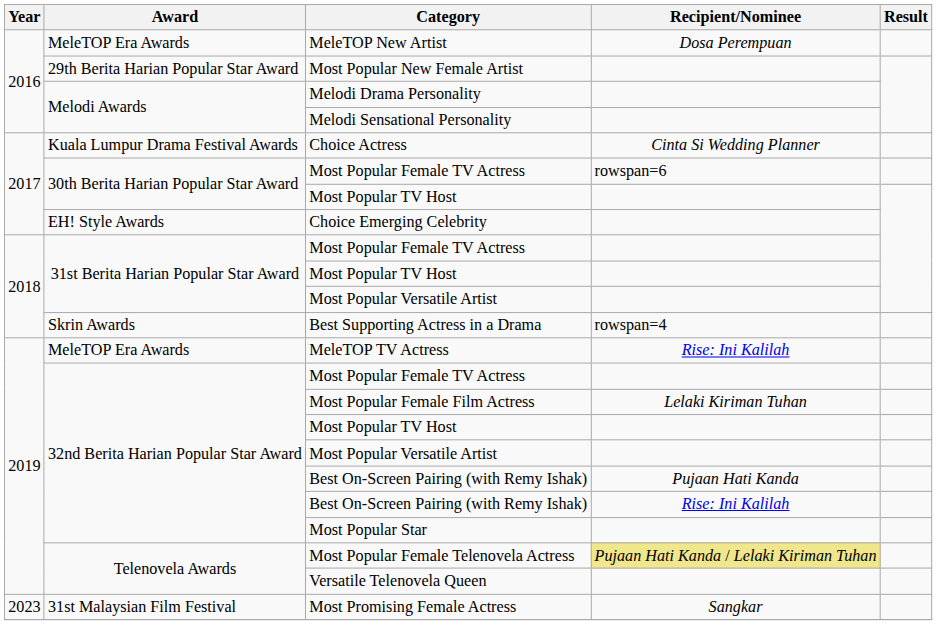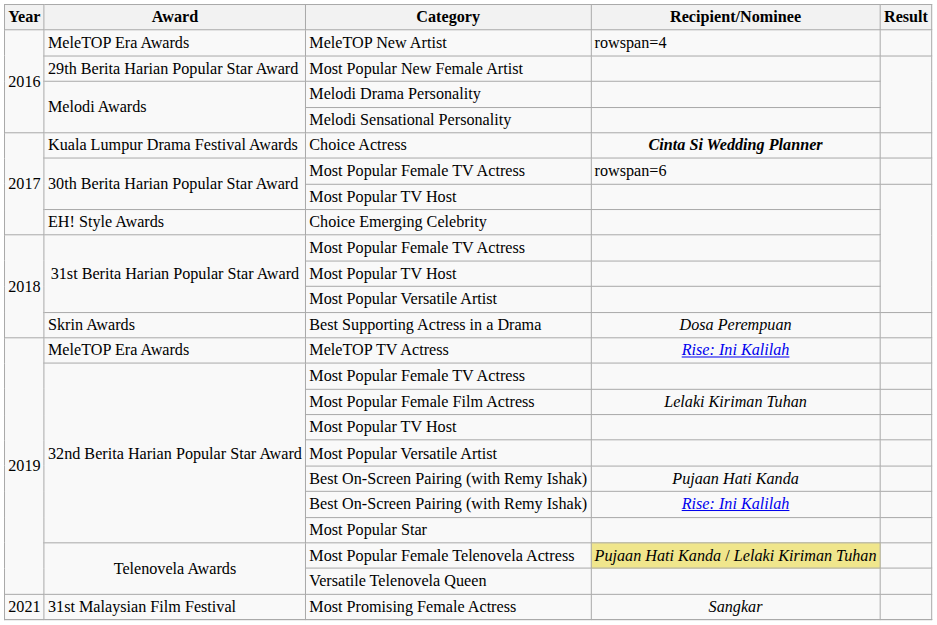(736, 42) Dosa Perempuan -> (631, 42) rowspan=4
(736, 145) normal -> (736, 145) bold
(631, 324) rowspan=4 -> (736, 324) Dosa Perempuan
(24, 606) 2023 -> (24, 606) 2021
